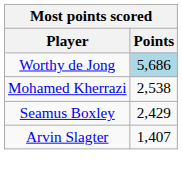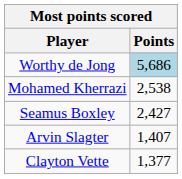(154, 112) 2,429 -> (154, 112) 2,427
+ row: (67, 161)
